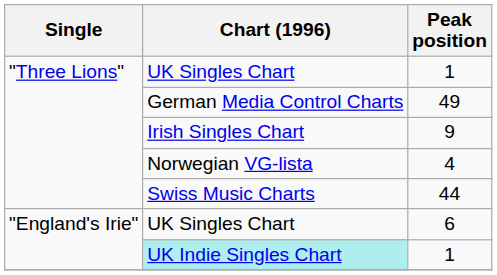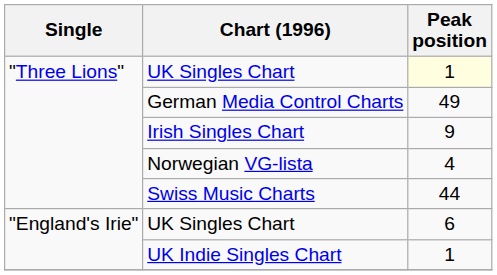(450, 71) no background -> (450, 71) lightyellow background
(244, 254) paleturquoise background -> (244, 254) no background
